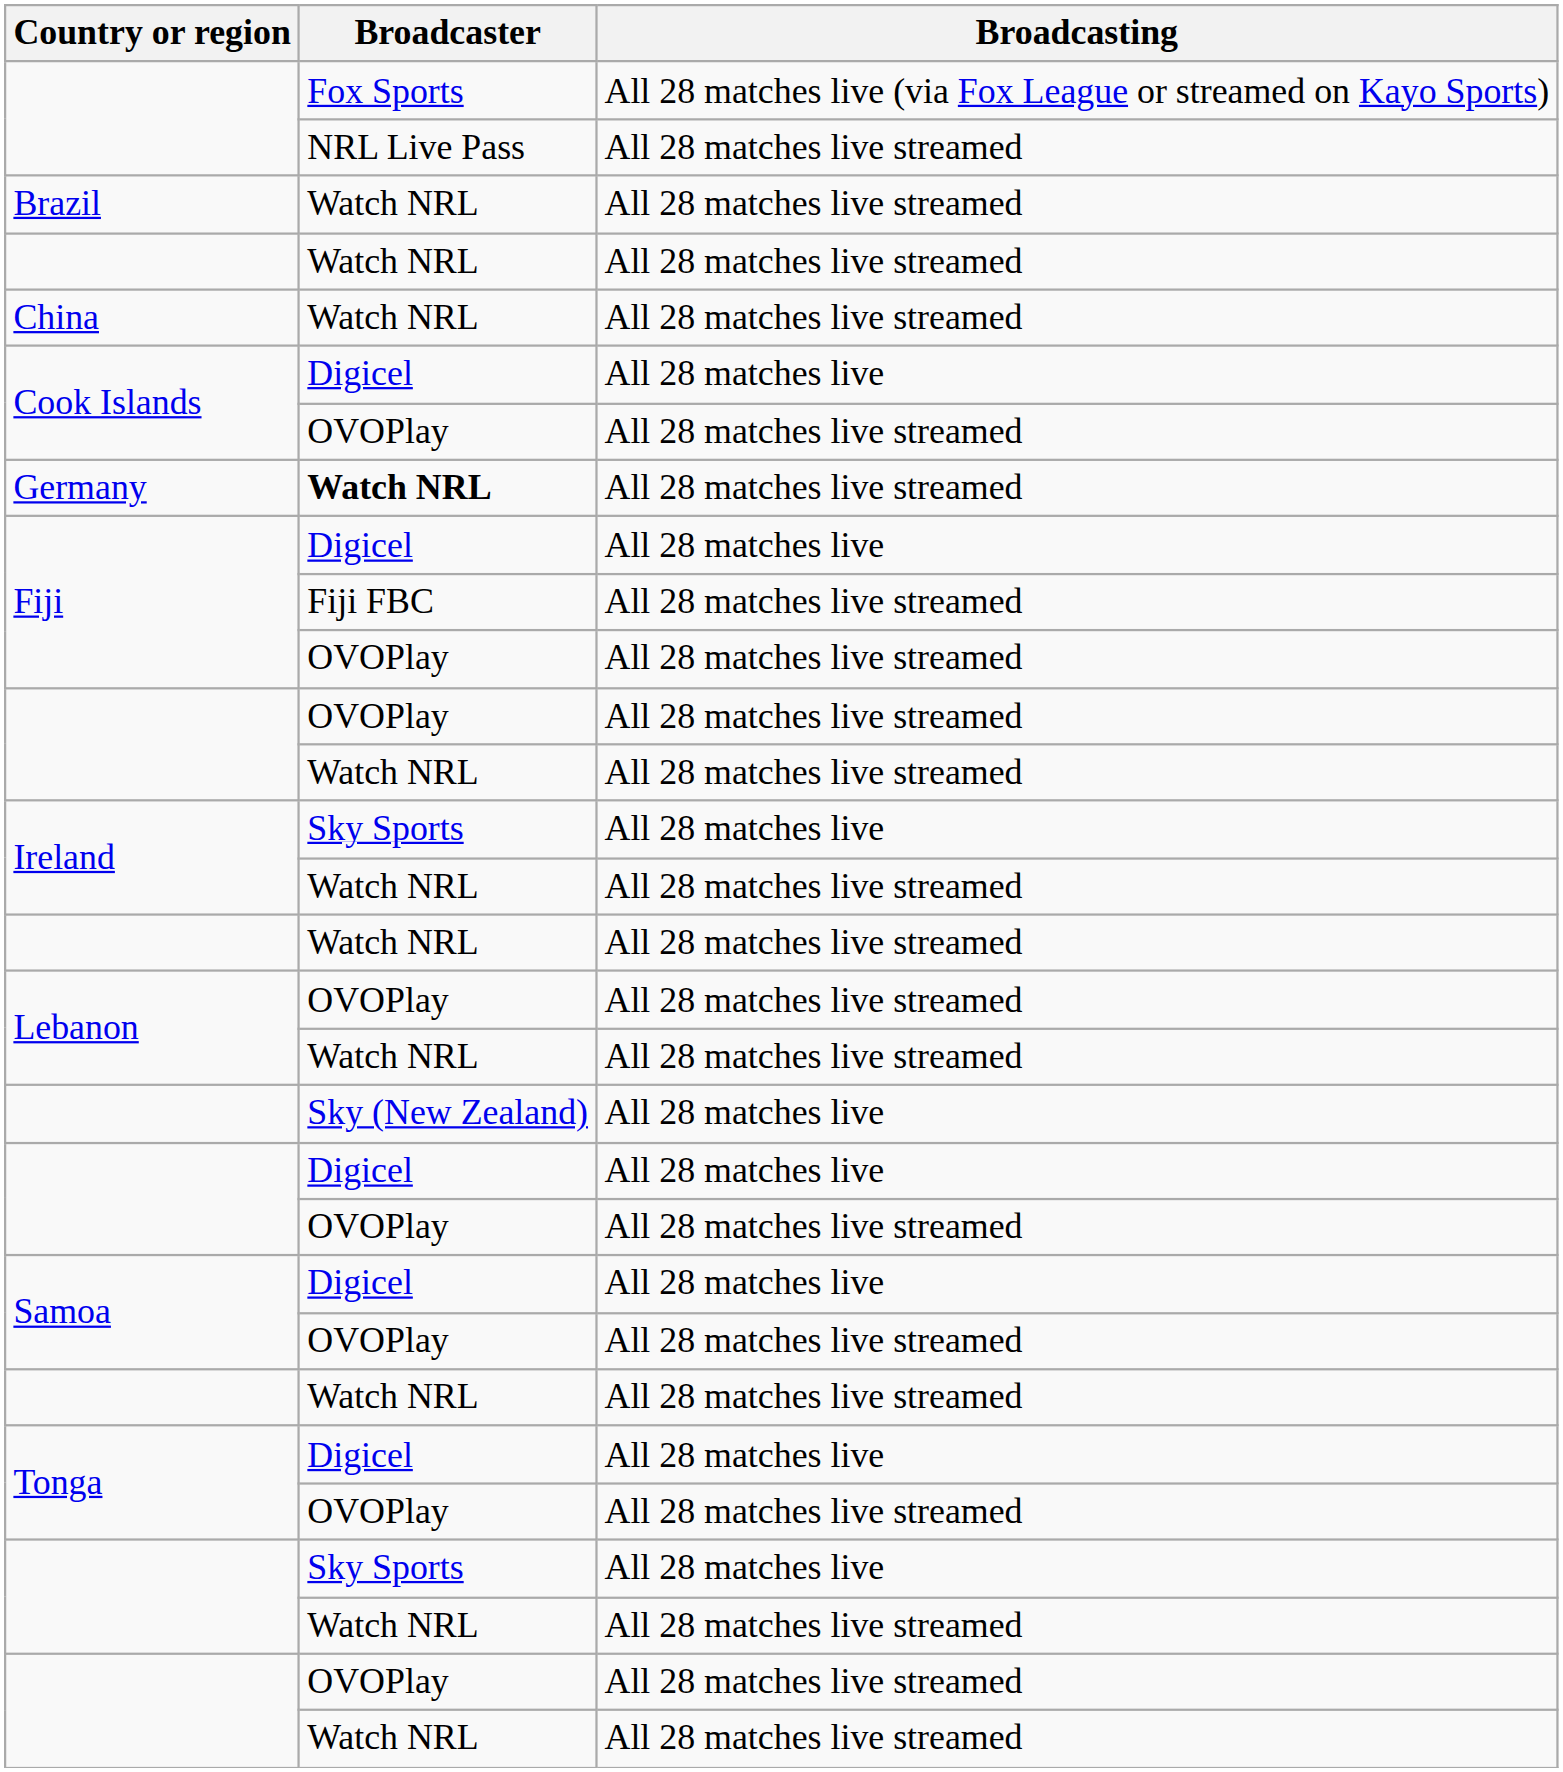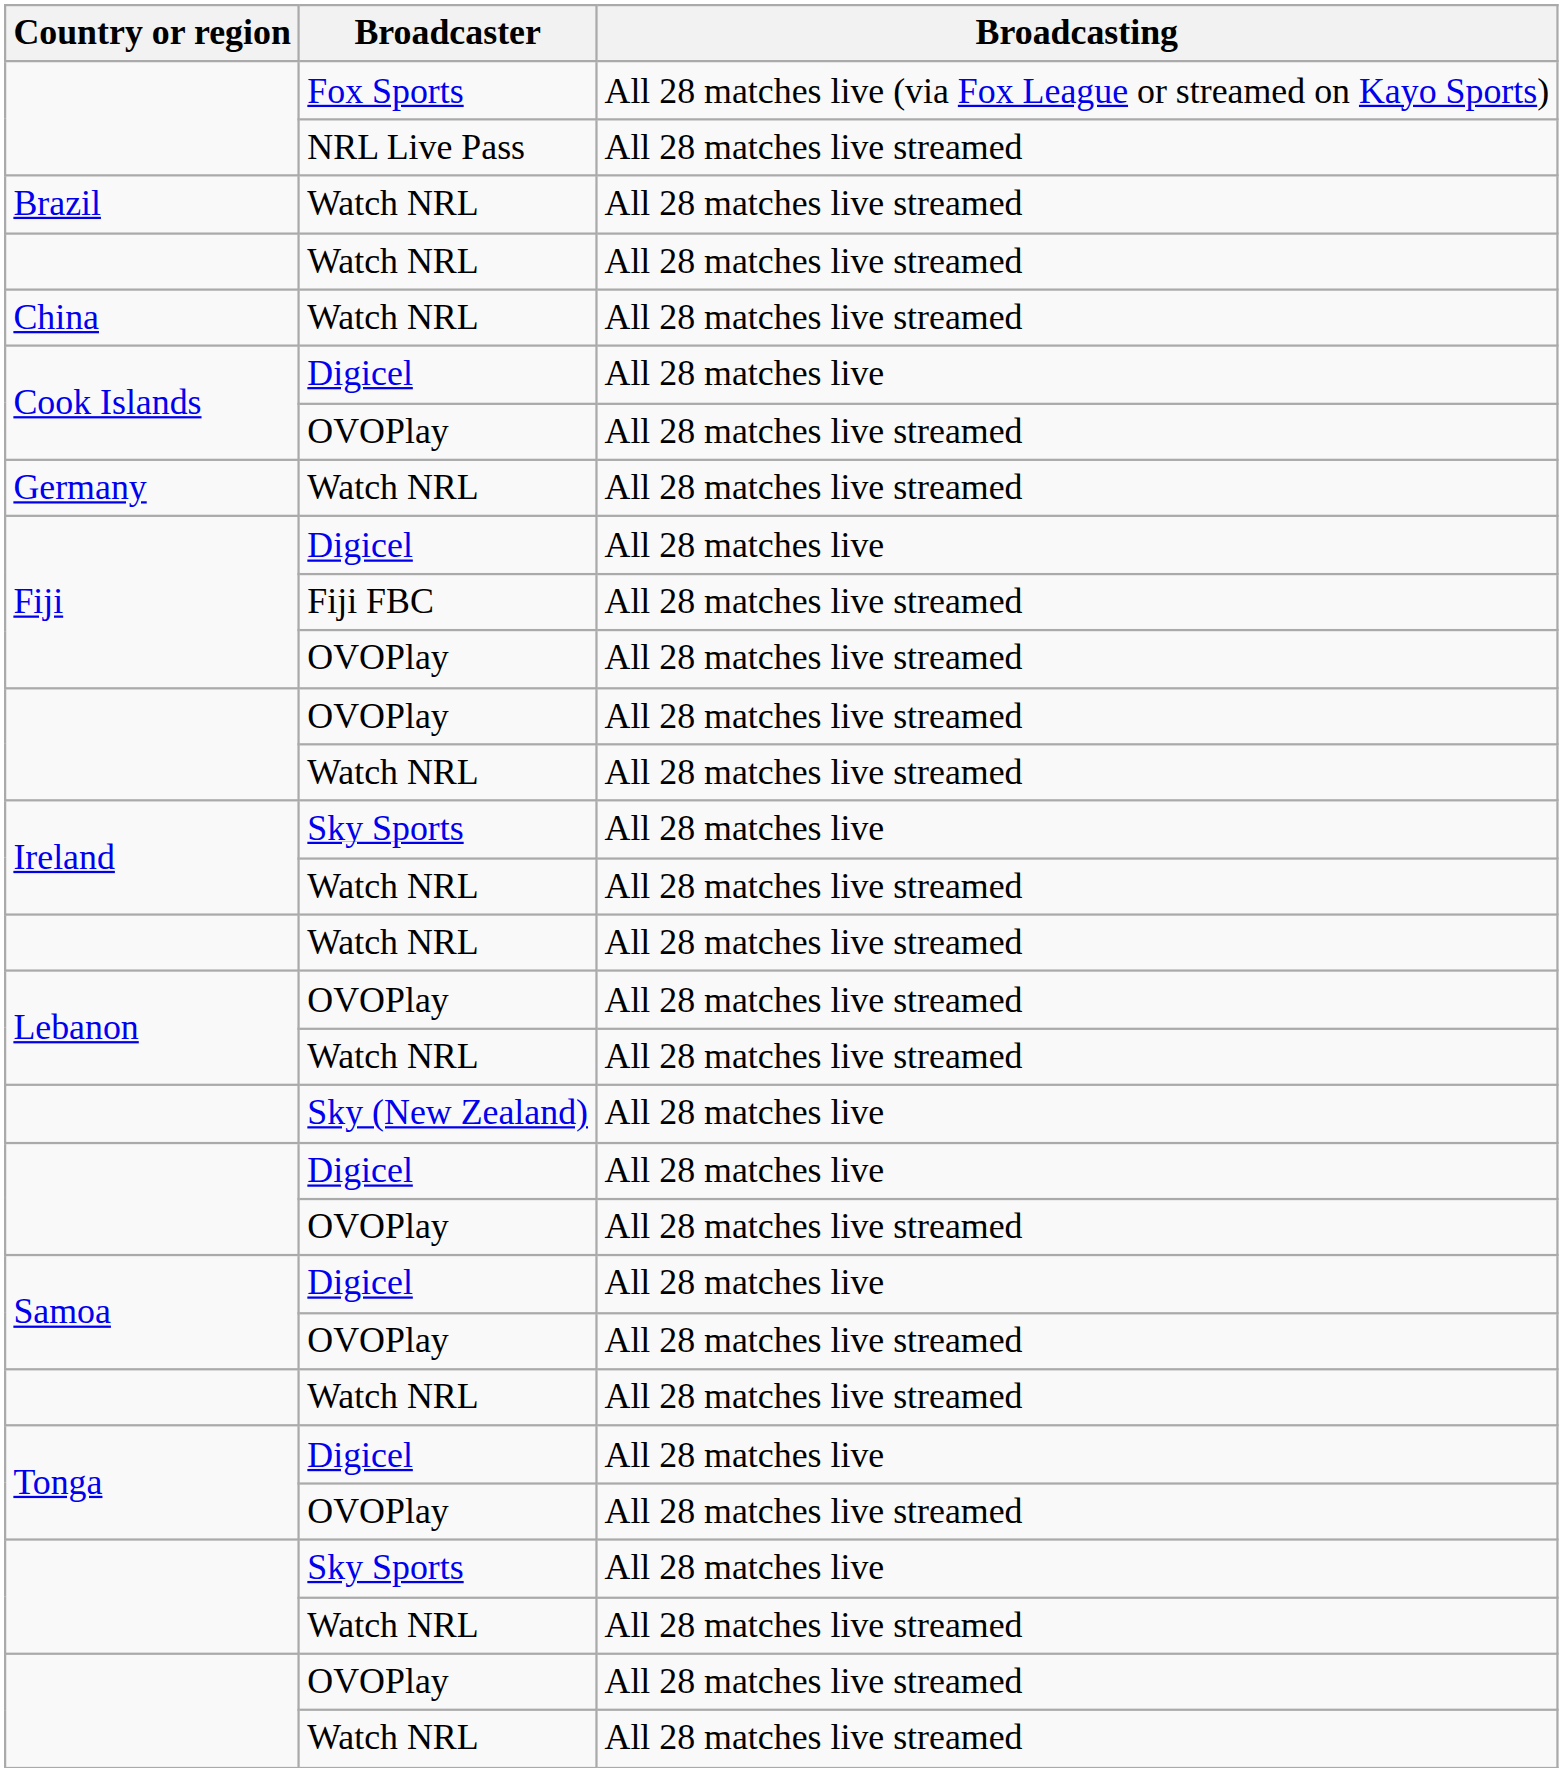(399, 487) bold -> (393, 487) normal
